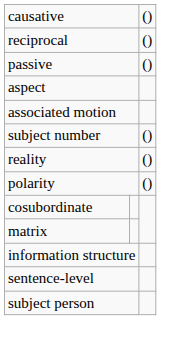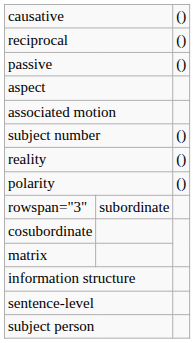+ row: (48, 207)
